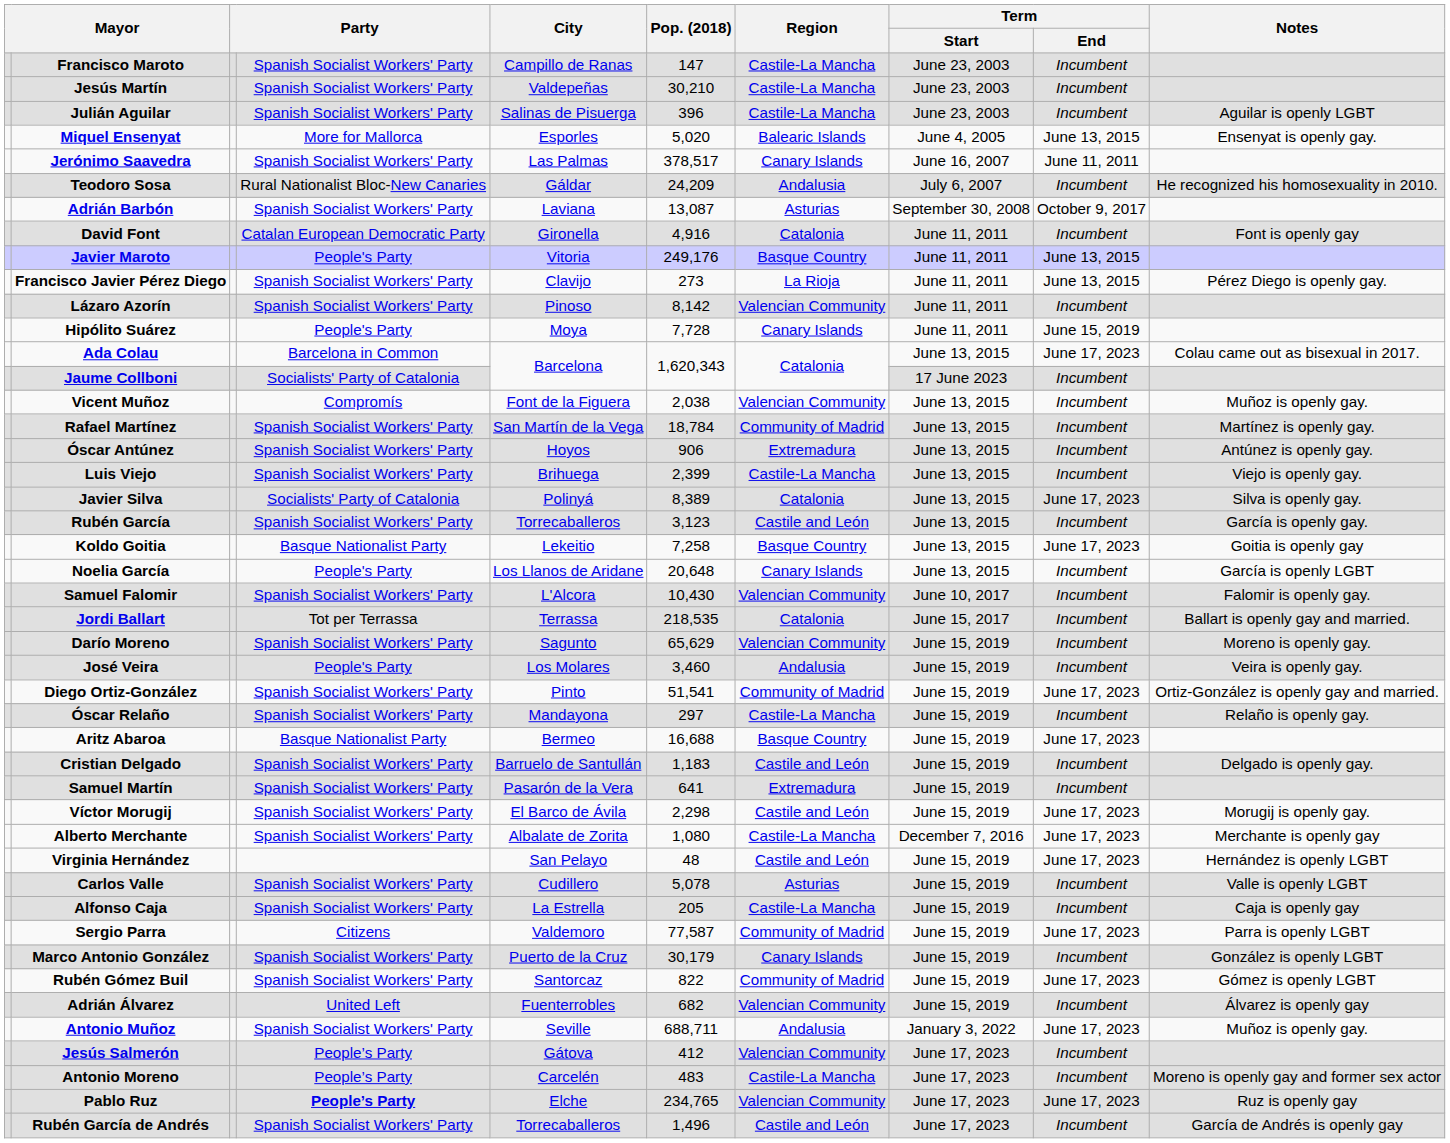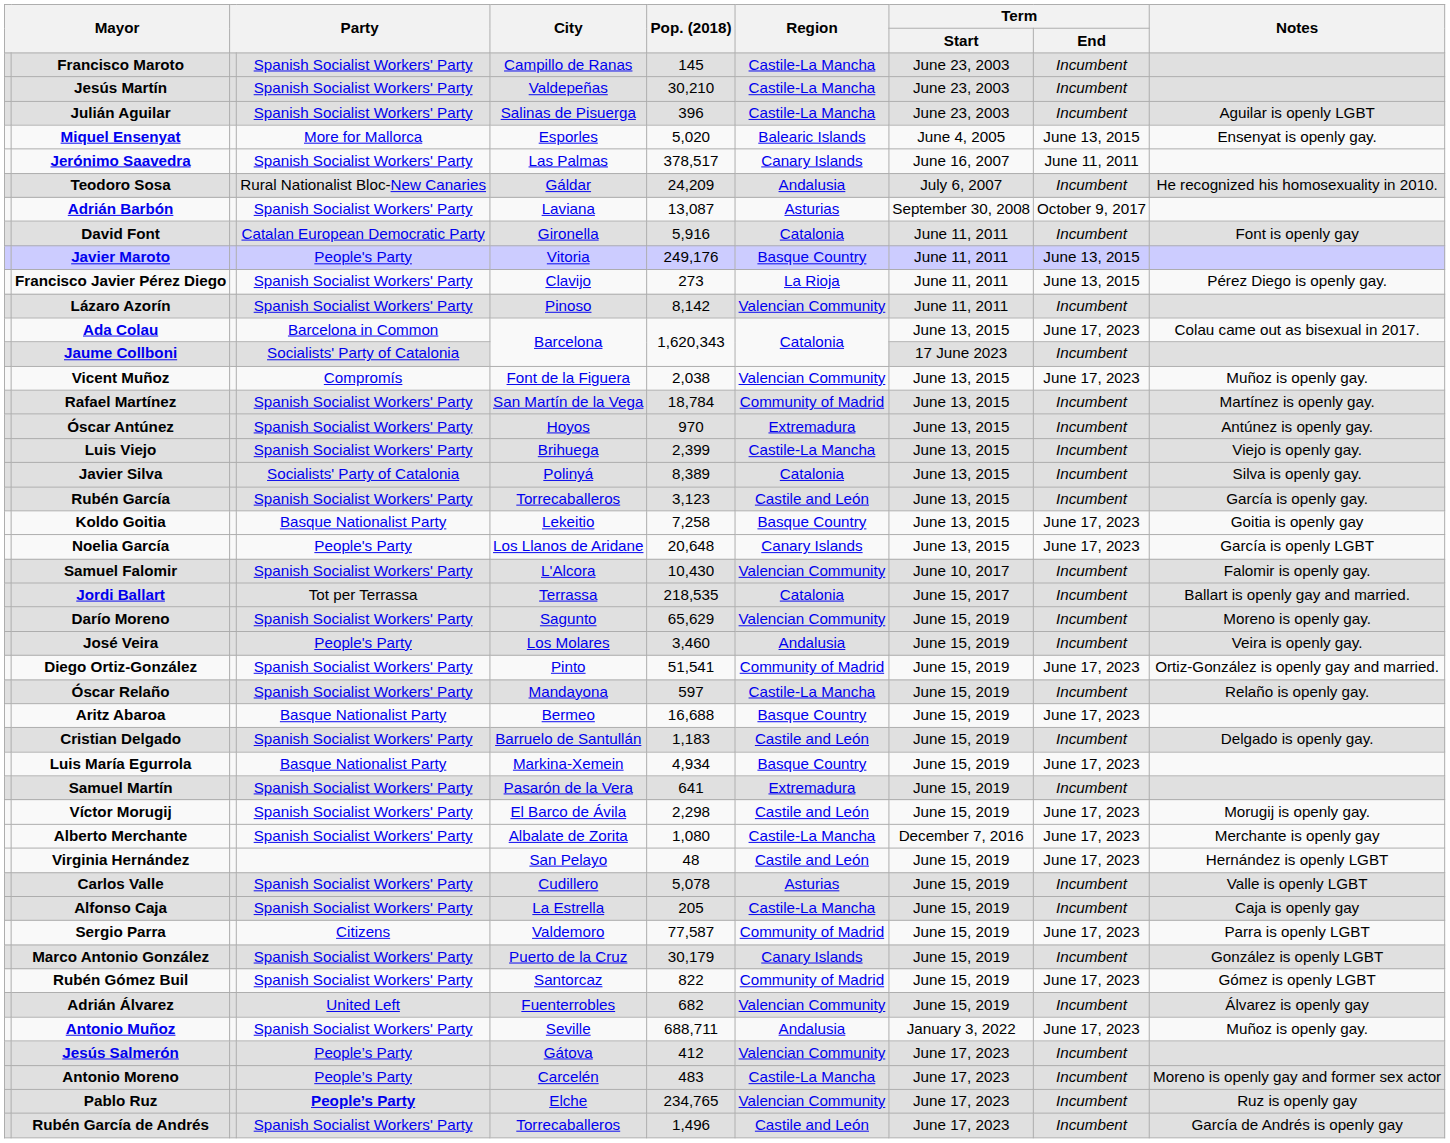(691, 64) 147 -> (691, 64) 145
(691, 233) 4,916 -> (691, 233) 5,916
- row: (121, 329)
(1092, 402) Incumbent -> (1092, 378) June 17, 2023
(691, 450) 906 -> (691, 426) 970
(1092, 498) June 17, 2023 -> (1092, 474) Incumbent
(1092, 570) Incumbent -> (1092, 546) June 17, 2023
(691, 715) 297 -> (691, 691) 597
+ row: (121, 763)
(1092, 1101) June 17, 2023 -> (1092, 1101) Incumbent
